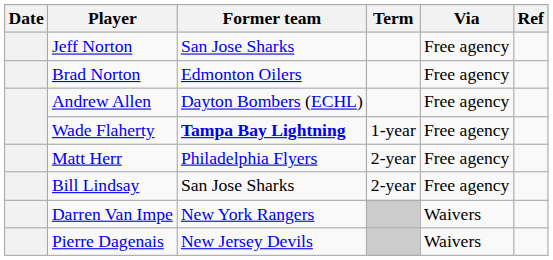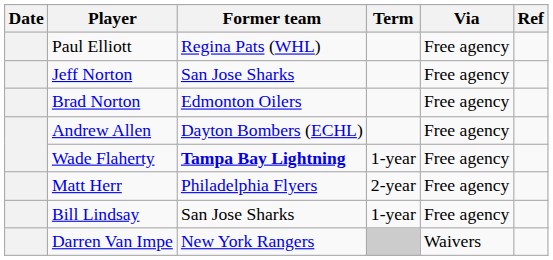+ row: (92, 46)
(393, 185) 2-year -> (393, 213) 1-year
- row: (108, 241)
